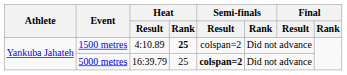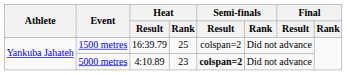(149, 45) 4:10.89 -> (149, 45) 16:39.79
(183, 45) bold -> (183, 45) normal
(149, 62) 16:39.79 -> (149, 62) 4:10.89
(183, 62) 25 -> (183, 62) 23
